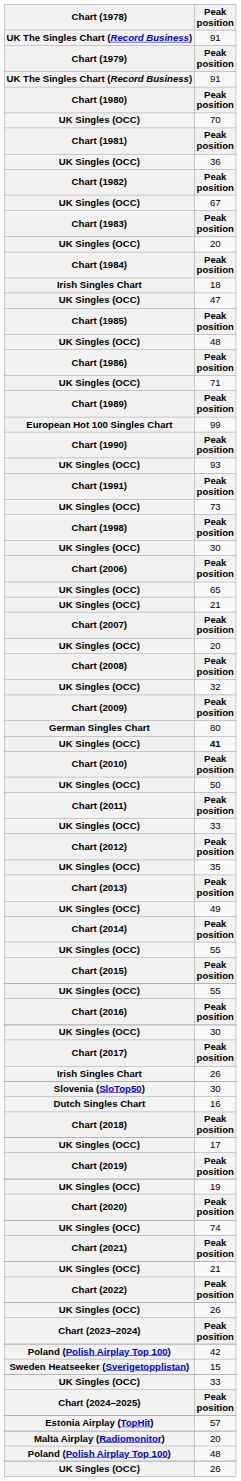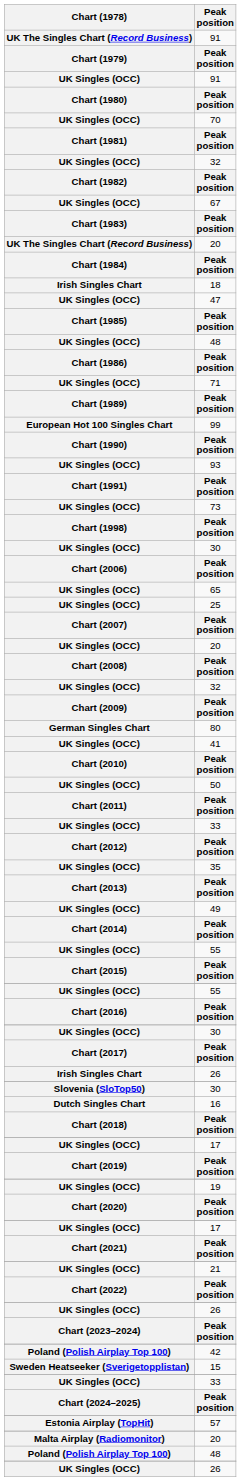(99, 79) UK The Singles Chart (Record Business) -> (99, 79) UK Singles (OCC)
(215, 161) 36 -> (215, 161) 32
(99, 244) UK Singles (OCC) -> (99, 244) UK The Singles Chart (Record Business)
(215, 604) 21 -> (215, 604) 25
(215, 743) bold -> (215, 743) normal
(215, 1228) 74 -> (215, 1228) 17
